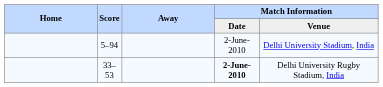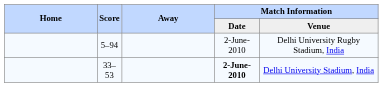(319, 45) Delhi University Stadium, India -> (319, 45) Delhi University Rugby Stadium, India
(319, 70) Delhi University Rugby Stadium, India -> (319, 70) Delhi University Stadium, India
